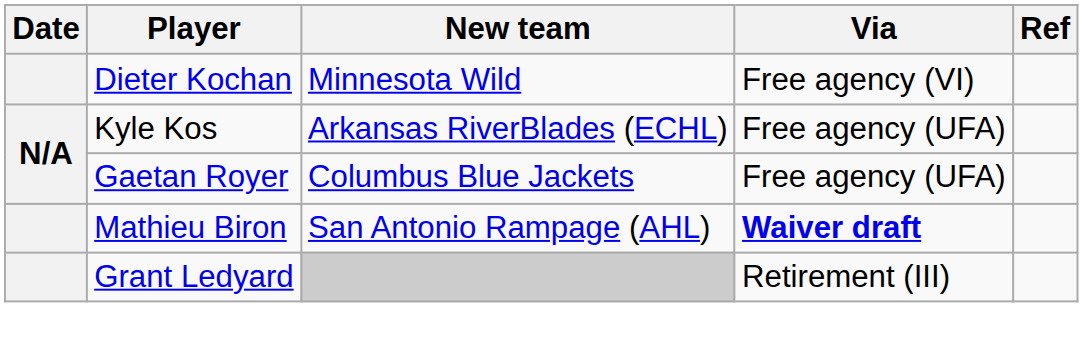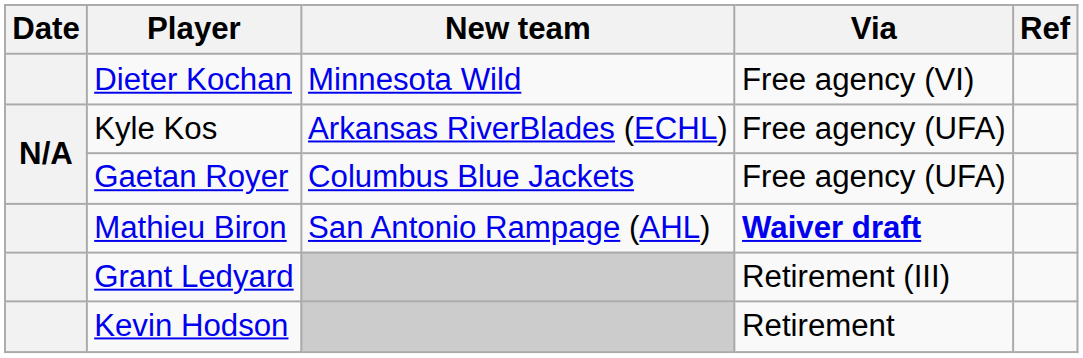+ row: (191, 326)
